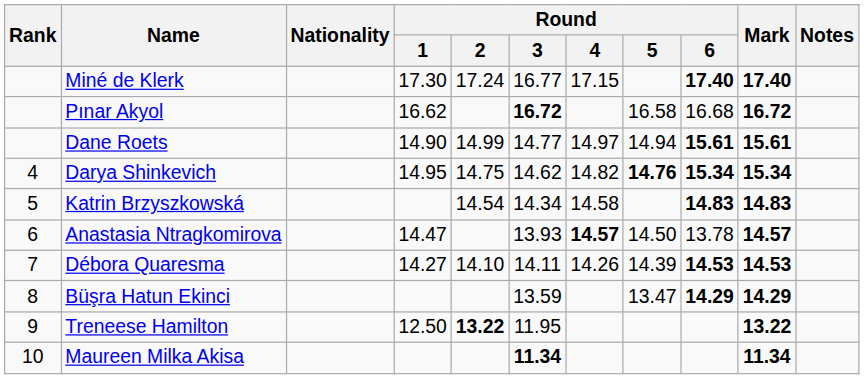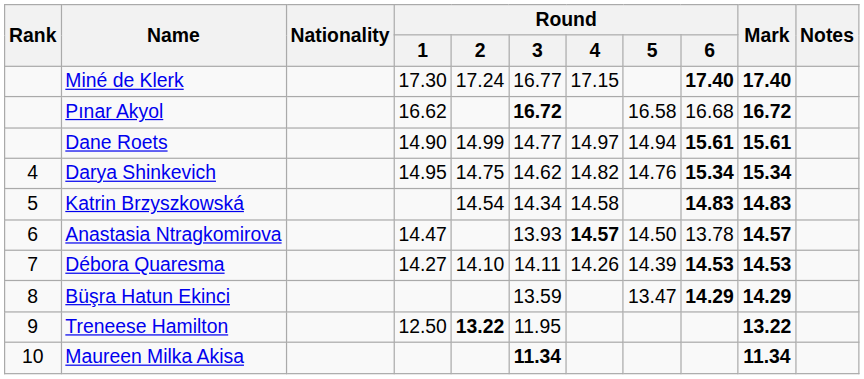(652, 173) bold -> (652, 173) normal
